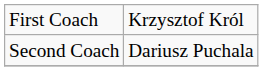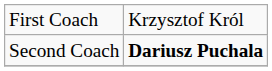(191, 50) normal -> (196, 50) bold
